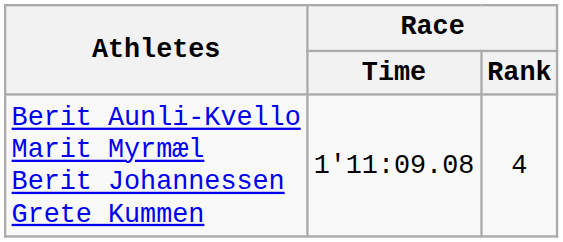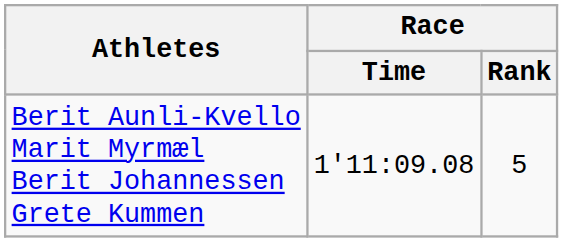(519, 165) 4 -> (519, 165) 5
